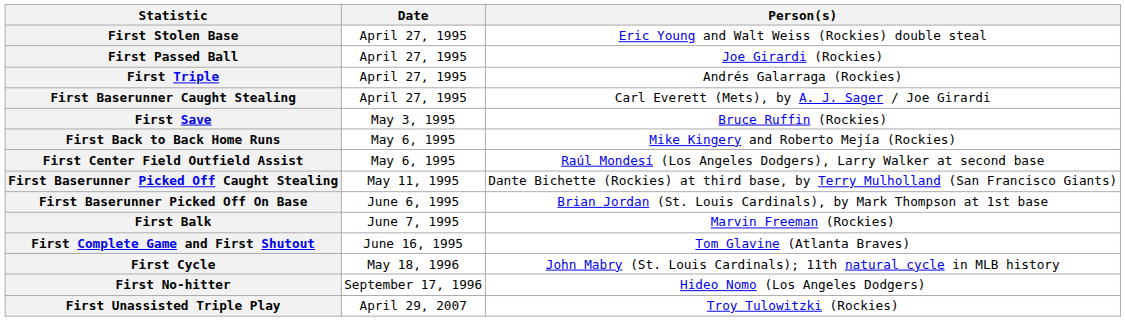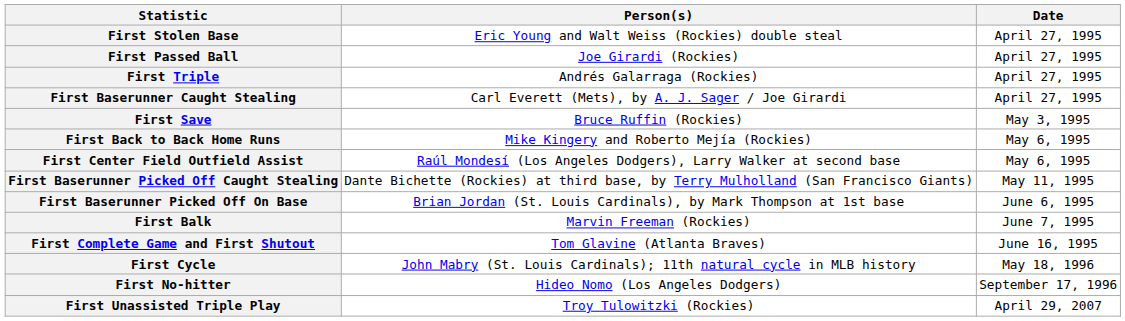columns swapped: (803, 15) <-> (413, 15)
